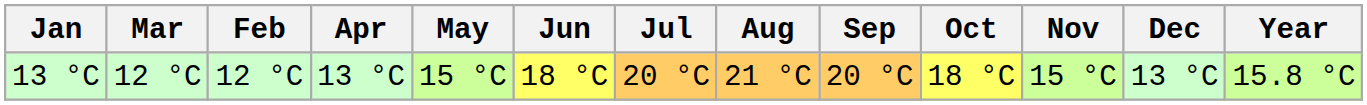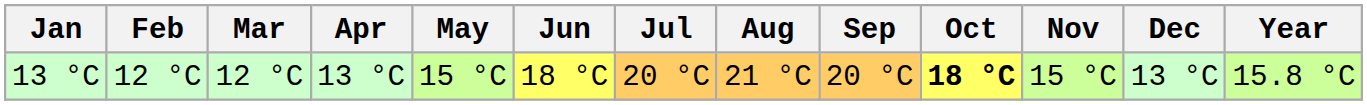columns swapped: (259, 29) <-> (158, 29)
(971, 77) normal -> (971, 77) bold
